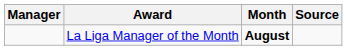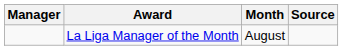(267, 35) bold -> (265, 35) normal
